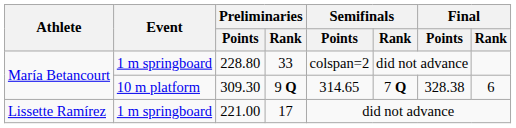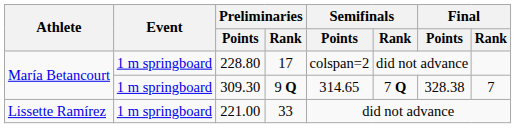(286, 63) 33 -> (286, 63) 17
(158, 87) 10 m platform -> (164, 87) 1 m springboard
(491, 87) 6 -> (491, 87) 7
(286, 111) 17 -> (286, 111) 33
